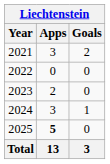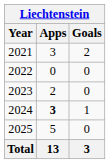(53, 110) normal -> (53, 110) bold
(53, 129) bold -> (53, 129) normal
